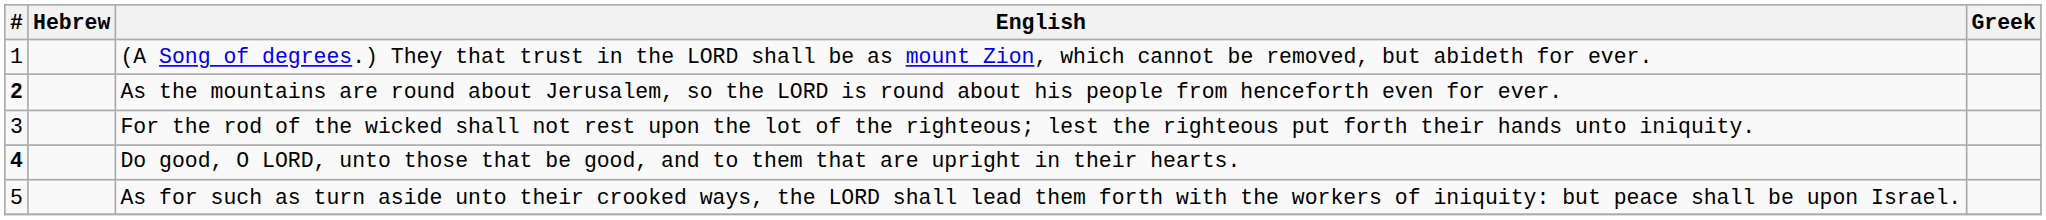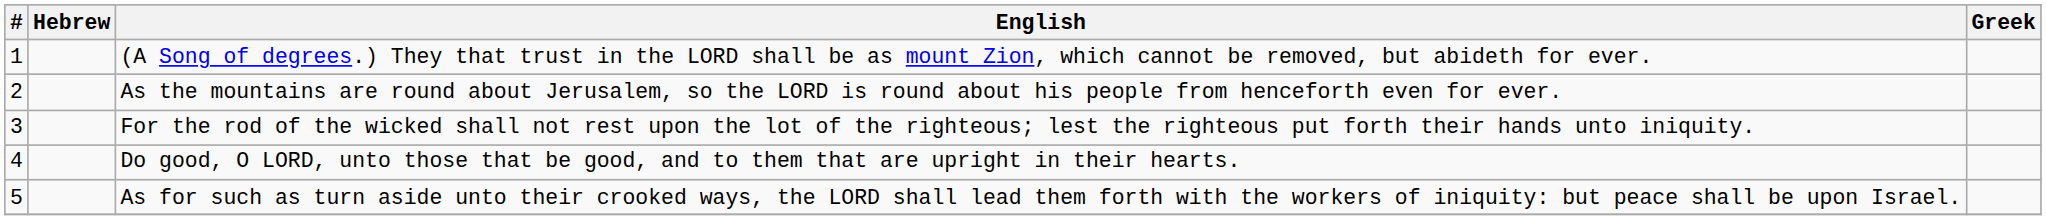(16, 92) bold -> (16, 92) normal
(16, 162) bold -> (16, 162) normal
